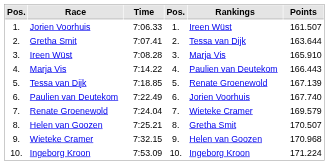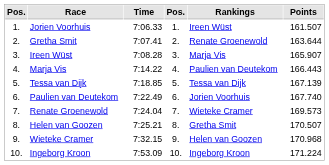(218, 41) Tessa van Dijk -> (228, 41) Renate Groenewold
(306, 55) 165.910 -> (306, 55) 165.907
(228, 83) Renate Groenewold -> (218, 83) Tessa van Dijk
(306, 111) 169.579 -> (306, 111) 169.573
